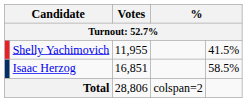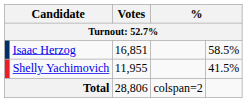rows swapped: (44, 68) <-> (61, 49)
